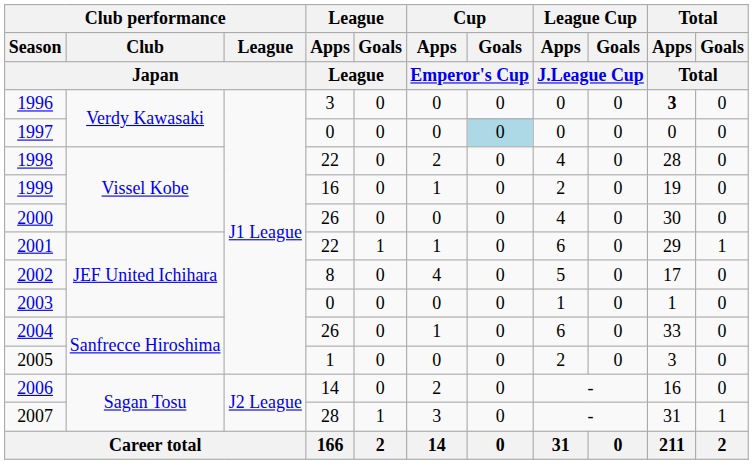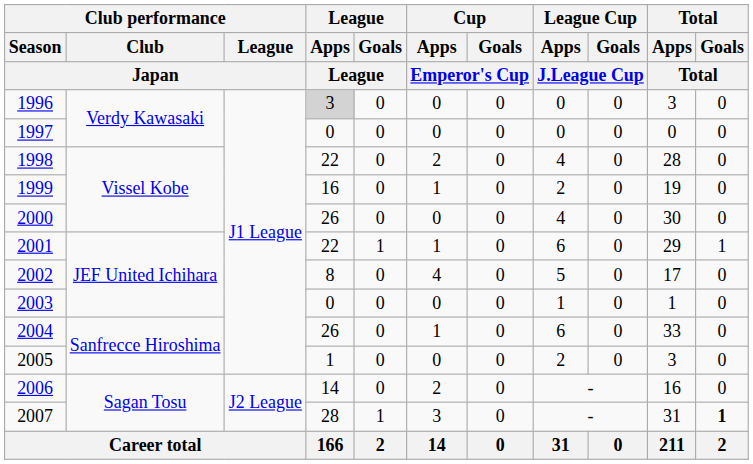(330, 103) no background -> (330, 103) lightgrey background
(672, 103) bold -> (672, 103) normal
(500, 132) lightblue background -> (500, 132) no background
(722, 416) normal -> (722, 416) bold
